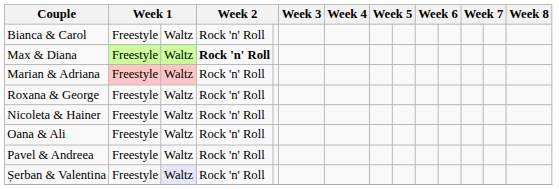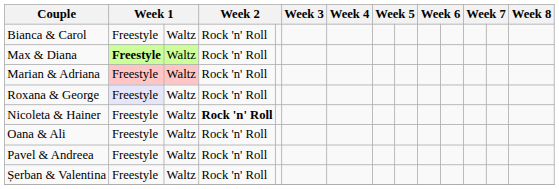(135, 54) normal -> (136, 54) bold
(235, 54) bold -> (234, 54) normal
(135, 94) no background -> (135, 94) lavender background
(232, 114) normal -> (237, 114) bold
(179, 174) lavender background -> (181, 174) no background
